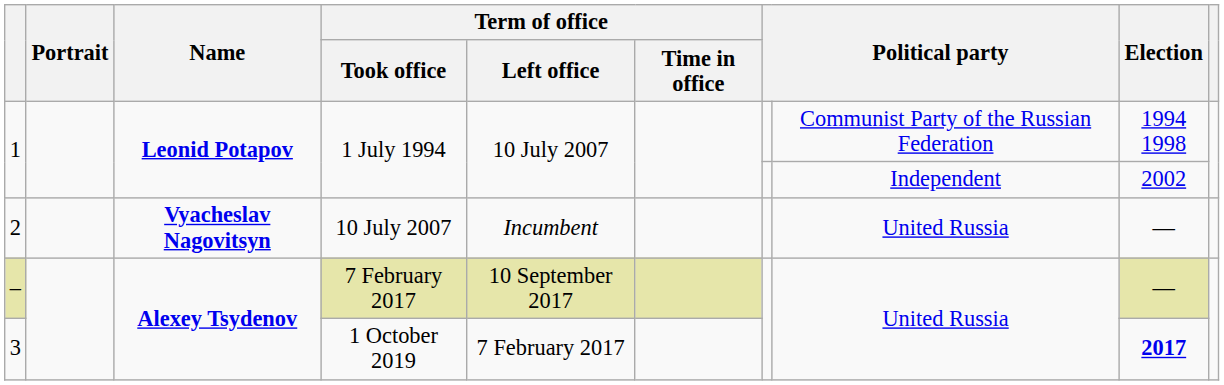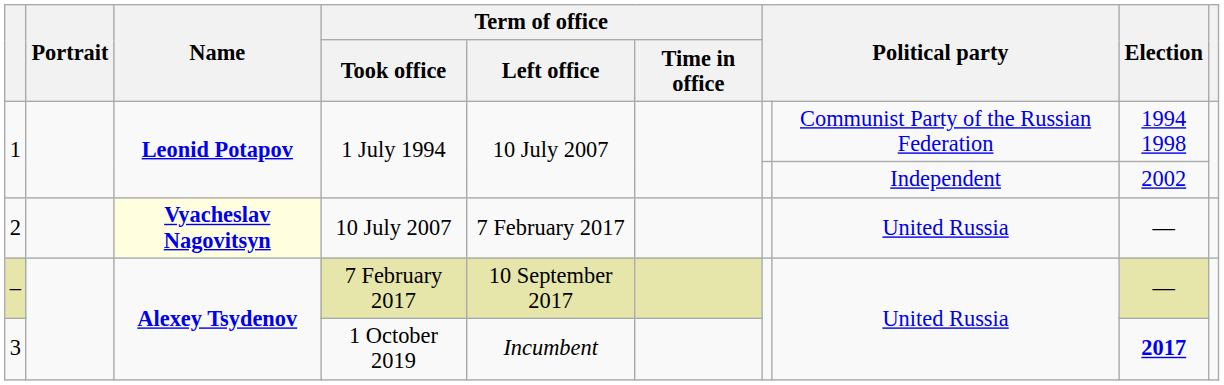(217, 227) no background -> (217, 227) lightyellow background
(551, 227) Incumbent -> (551, 227) 7 February 2017
(551, 348) 7 February 2017 -> (551, 348) Incumbent
